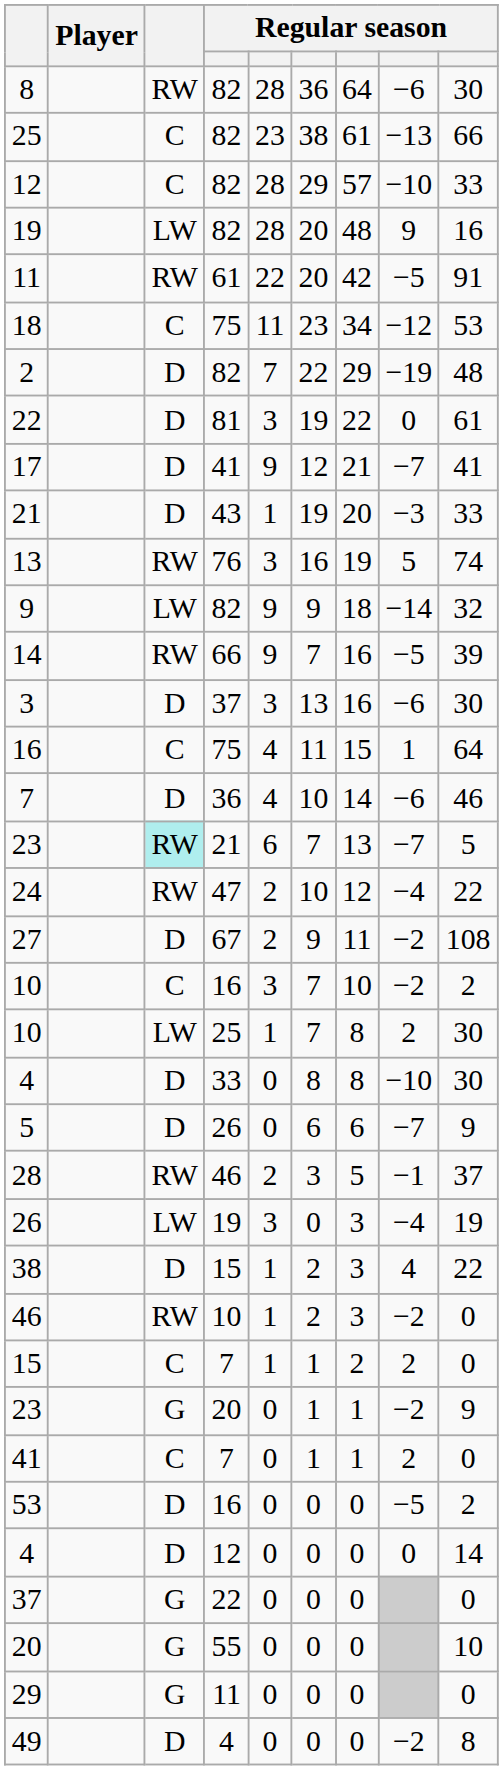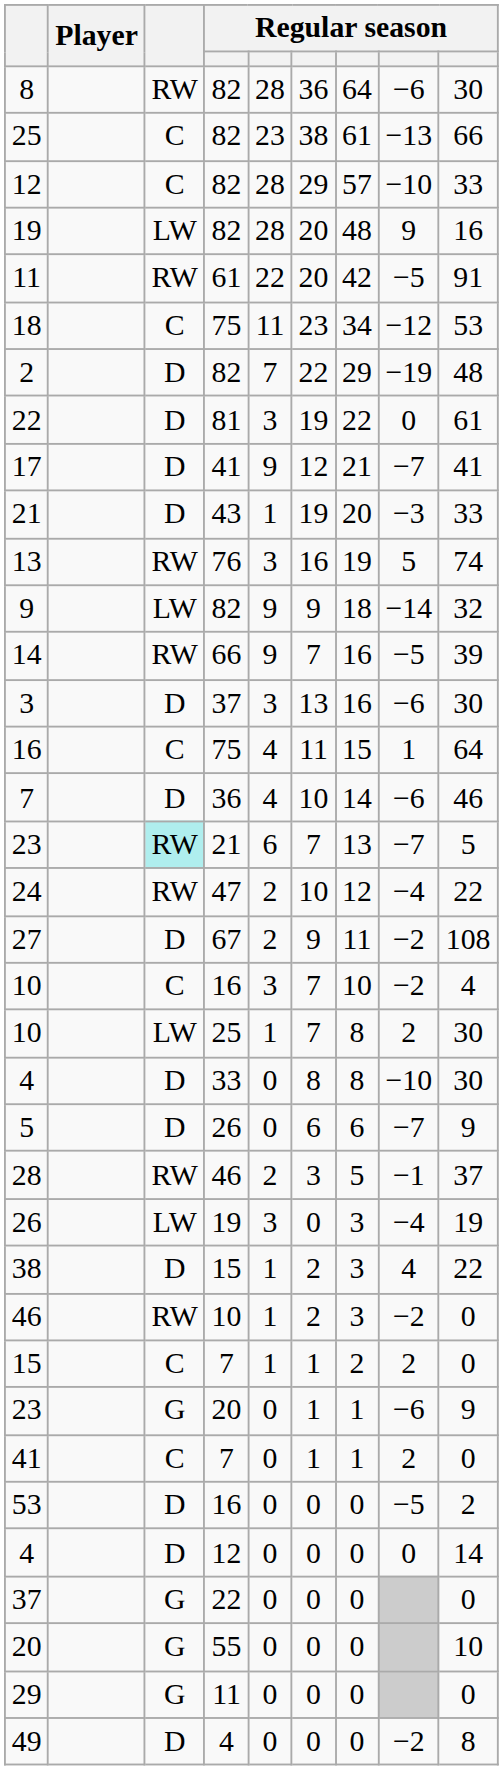(468, 985) 2 -> (468, 985) 4
(409, 1410) −2 -> (409, 1410) −6
